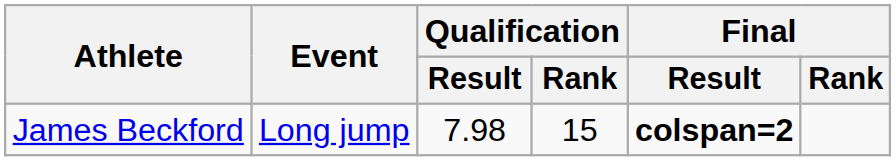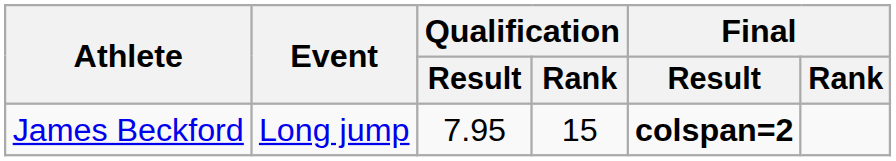(475, 130) 7.98 -> (475, 130) 7.95
